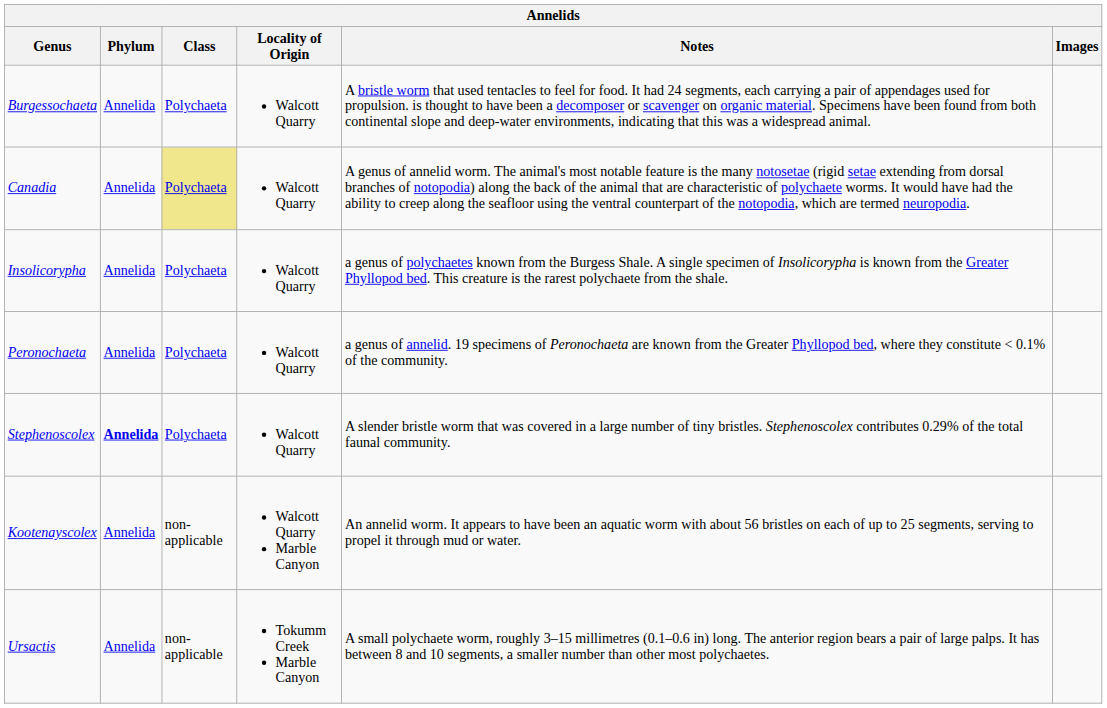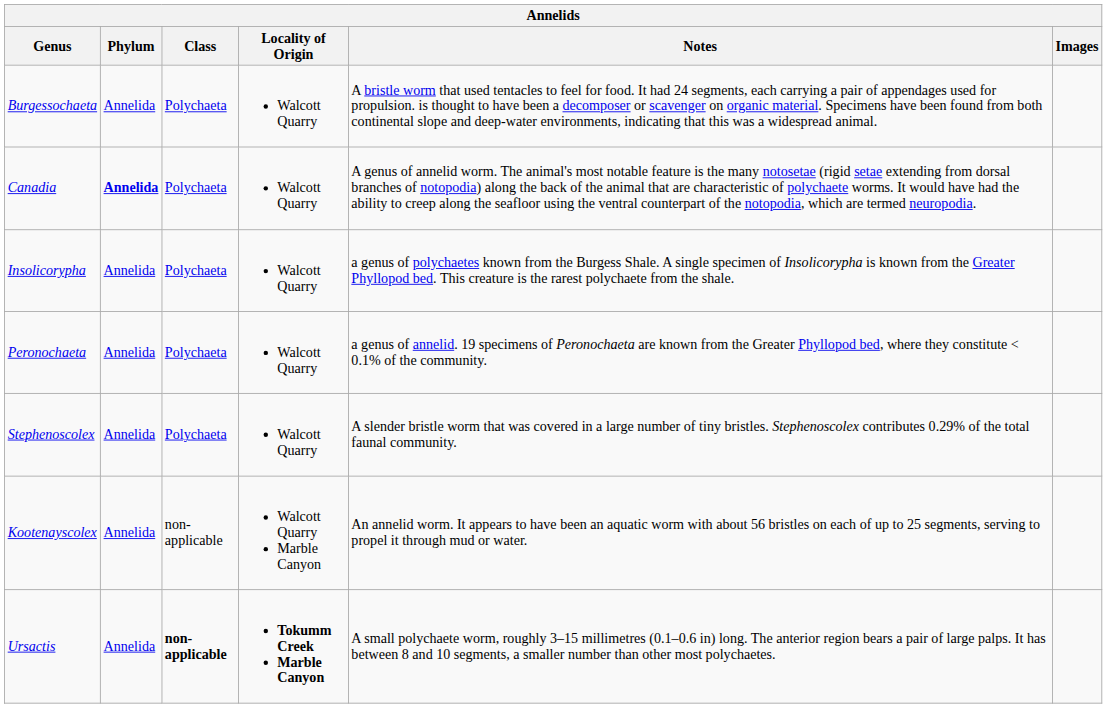(129, 188) normal -> (131, 188) bold
(196, 188) khaki background -> (196, 188) no background
(131, 434) bold -> (129, 434) normal
(194, 646) normal -> (196, 646) bold
(289, 654) normal -> (293, 654) bold
